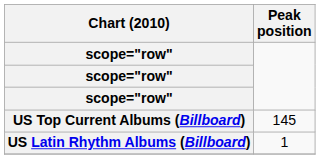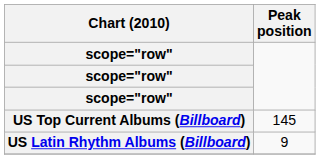(284, 143) 1 -> (284, 143) 9
